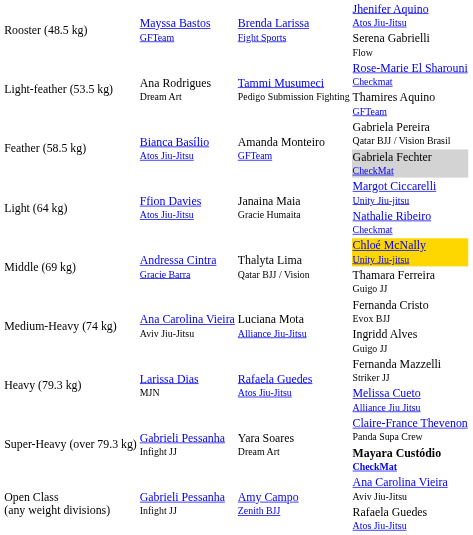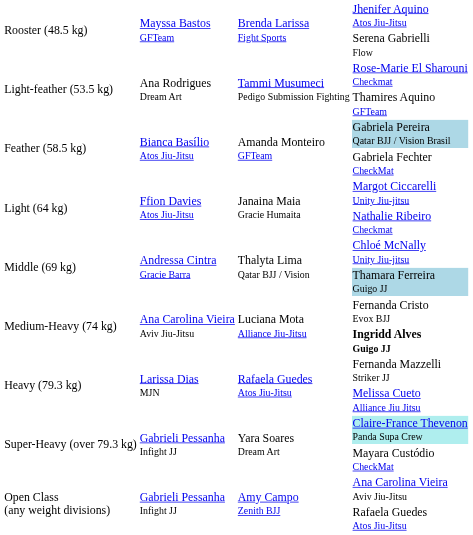(402, 134) no background -> (402, 134) lightblue background
(392, 163) lightgrey background -> (392, 163) no background
(389, 252) gold background -> (389, 252) no background
(394, 282) no background -> (394, 282) lightblue background
(385, 341) normal -> (387, 341) bold
(410, 430) no background -> (410, 430) paleturquoise background
(397, 459) bold -> (394, 459) normal
